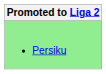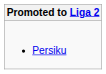(53, 50) lightgreen background -> (53, 50) no background
